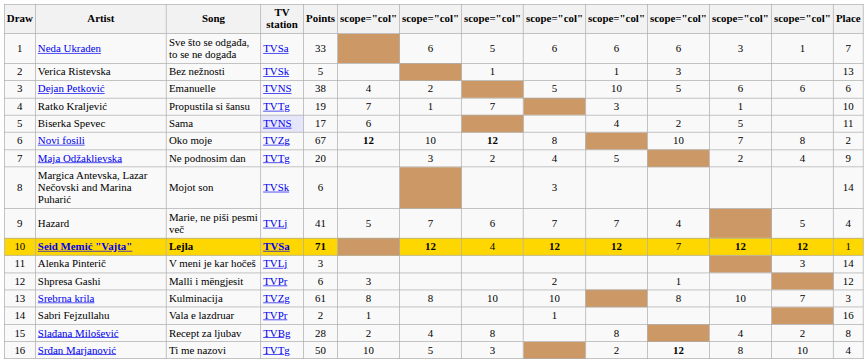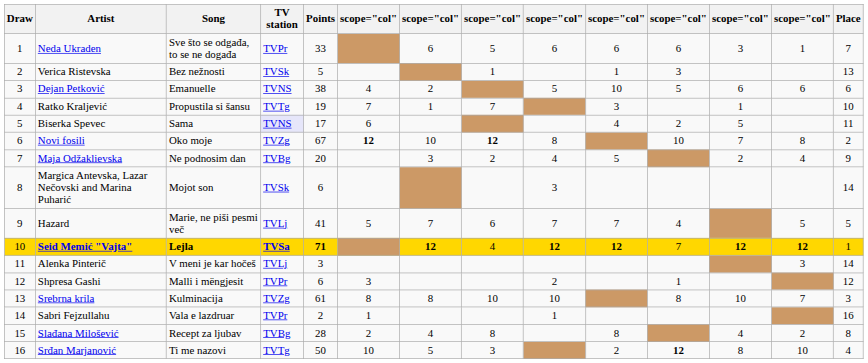(276, 48) TVSa -> (275, 48) TVPr
(276, 158) TVTg -> (277, 158) TVBg
(848, 223) 4 -> (848, 223) 5
